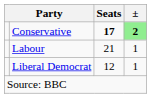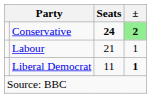(109, 31) 17 -> (109, 31) 24
(109, 66) 12 -> (109, 66) 11
(135, 66) normal -> (135, 66) bold
